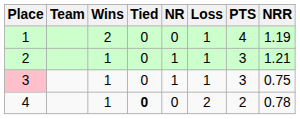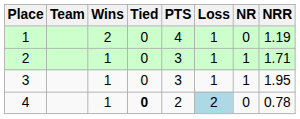columns swapped: (175, 15) <-> (243, 15)
(277, 59) 1.21 -> (277, 59) 1.71
(26, 80) pink background -> (26, 80) no background
(277, 80) 0.75 -> (277, 80) 1.95
(207, 102) no background -> (214, 102) lightblue background
